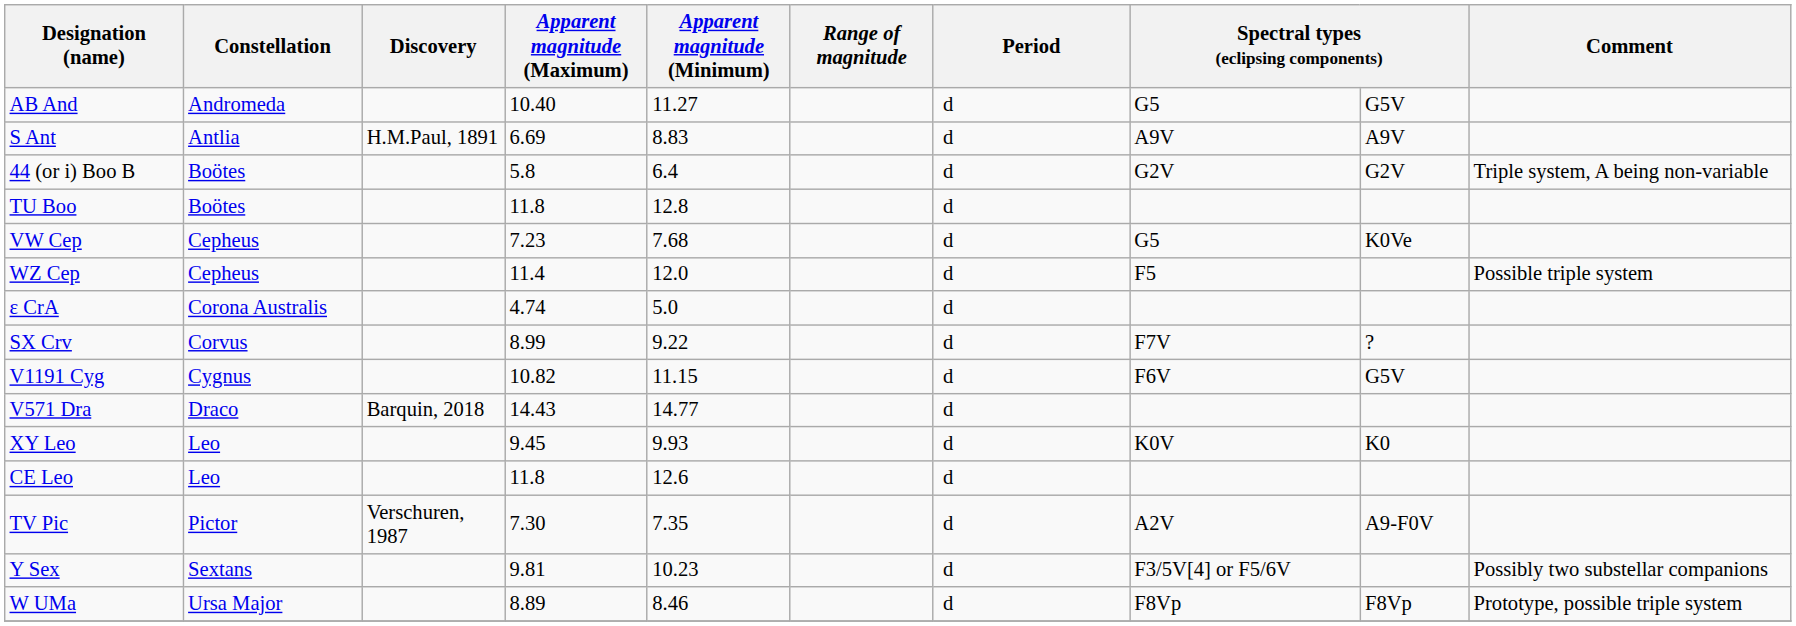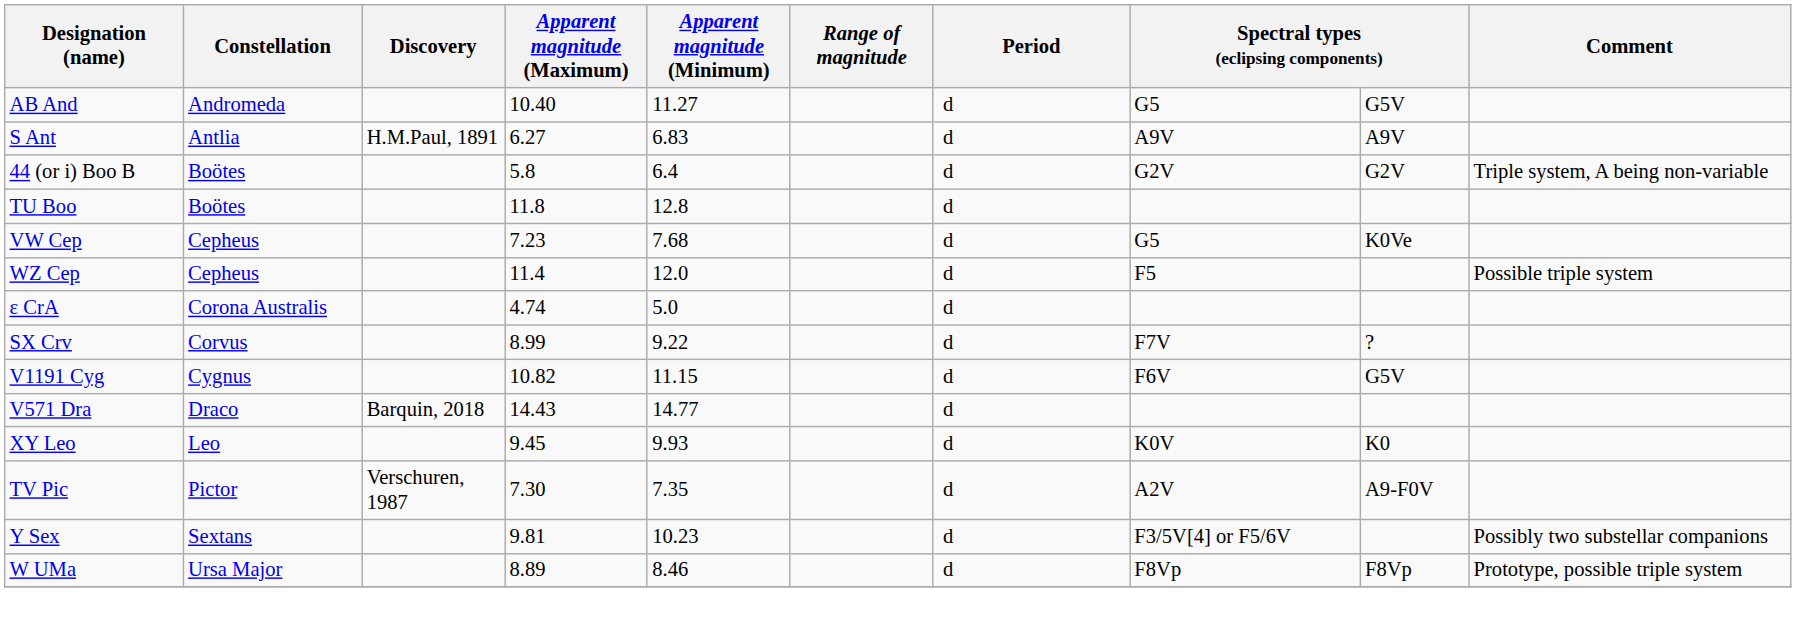(527, 138) 6.69 -> (527, 138) 6.27
(670, 138) 8.83 -> (670, 138) 6.83
- row: (41, 478)
